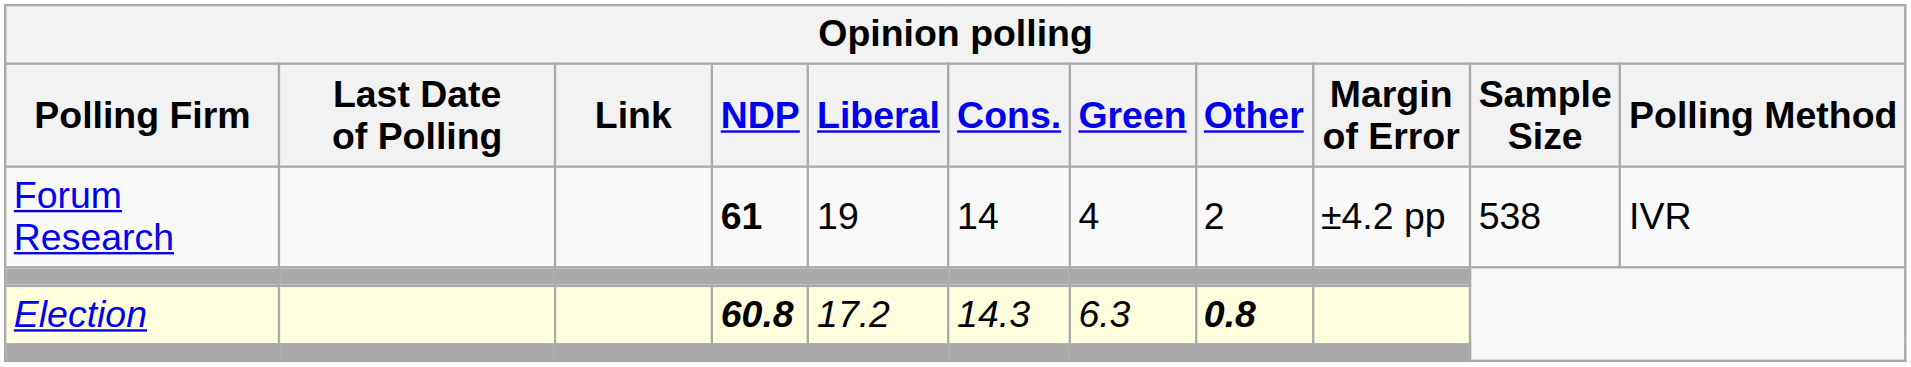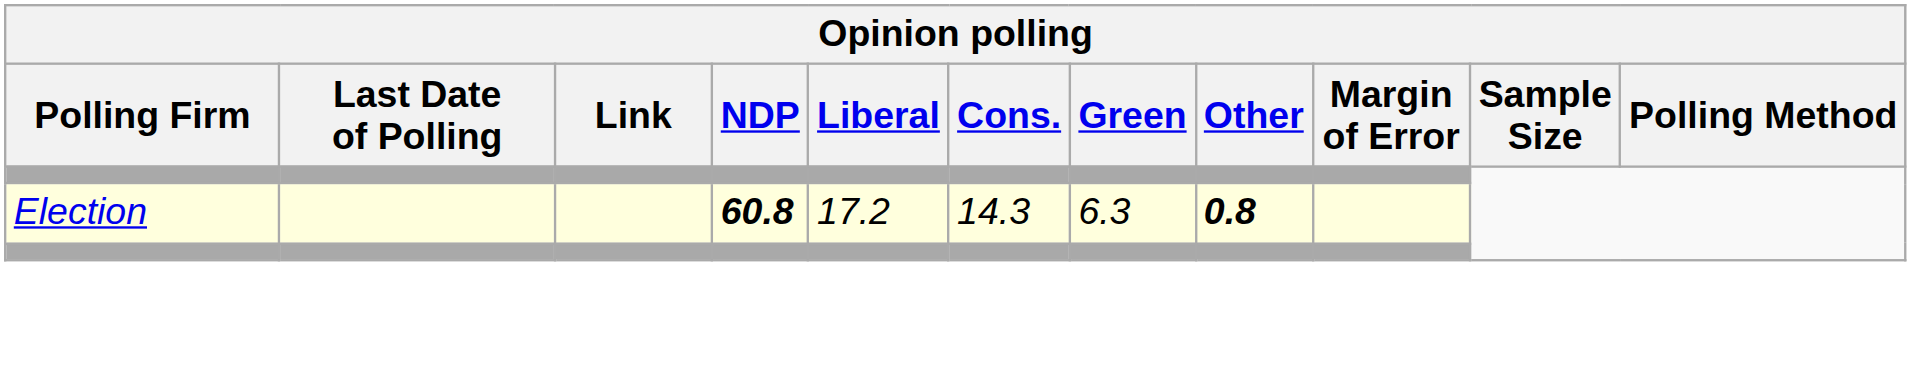- row: (94, 216)
